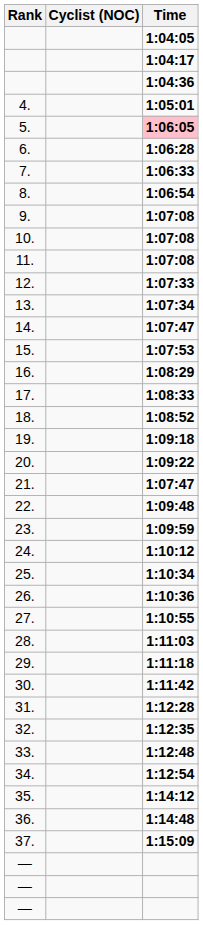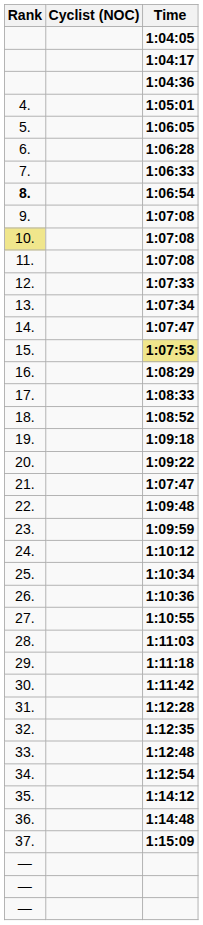(170, 127) pink background -> (170, 127) no background
(25, 194) normal -> (25, 194) bold
(25, 238) no background -> (25, 238) khaki background
(170, 350) no background -> (170, 350) khaki background
